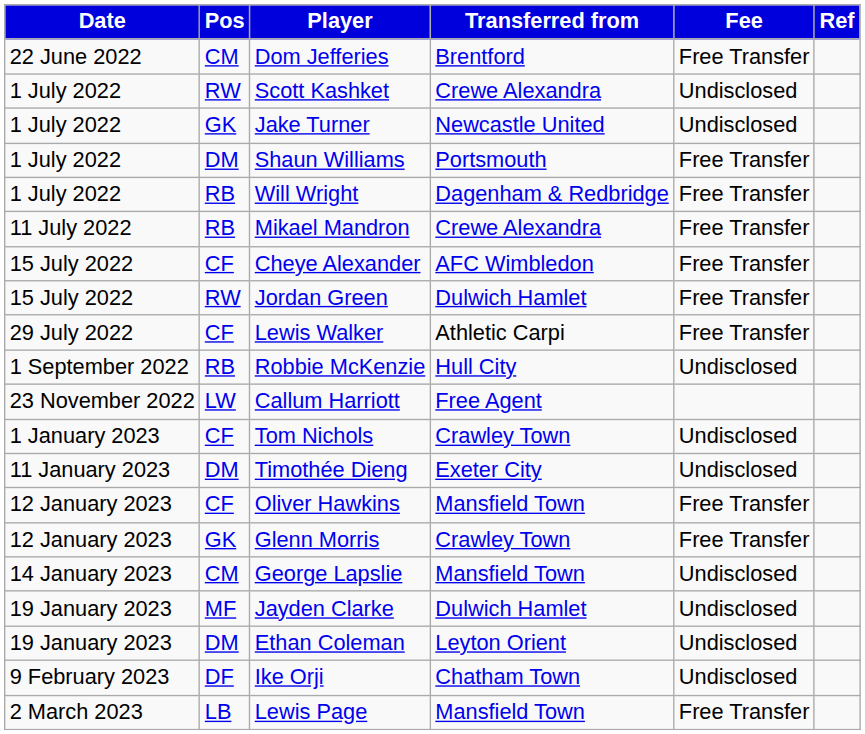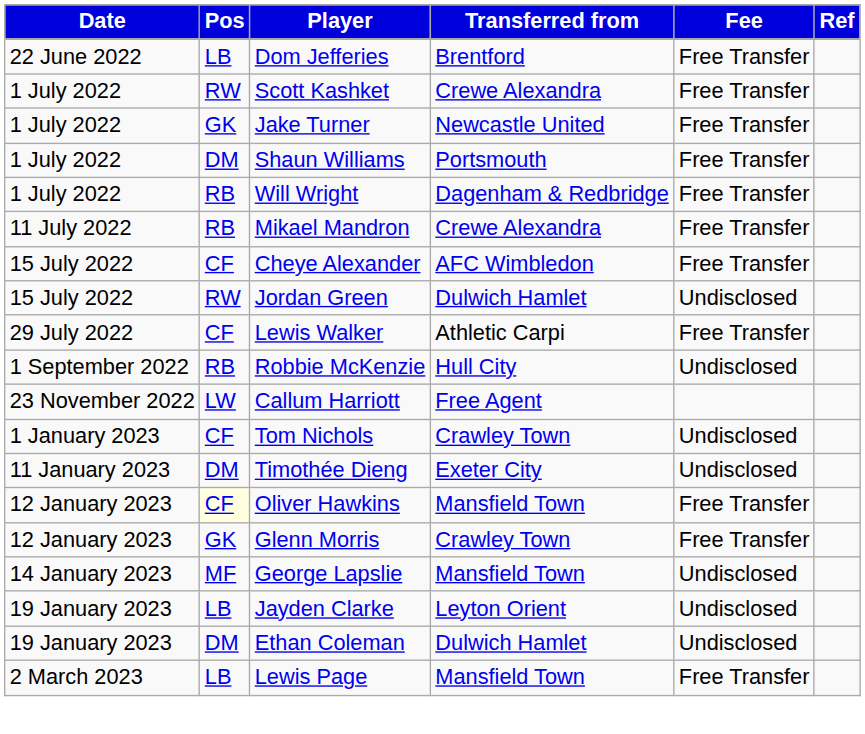(222, 56) CM -> (218, 56) LB
(738, 90) Undisclosed -> (744, 90) Free Transfer
(738, 125) Undisclosed -> (744, 125) Free Transfer
(744, 297) Free Transfer -> (738, 297) Undisclosed
(219, 504) no background -> (219, 504) lightyellow background
(222, 573) CM -> (221, 573) MF
(221, 608) MF -> (218, 608) LB
(511, 608) Dulwich Hamlet -> (501, 608) Leyton Orient
(501, 642) Leyton Orient -> (511, 642) Dulwich Hamlet
- row: (289, 677)
